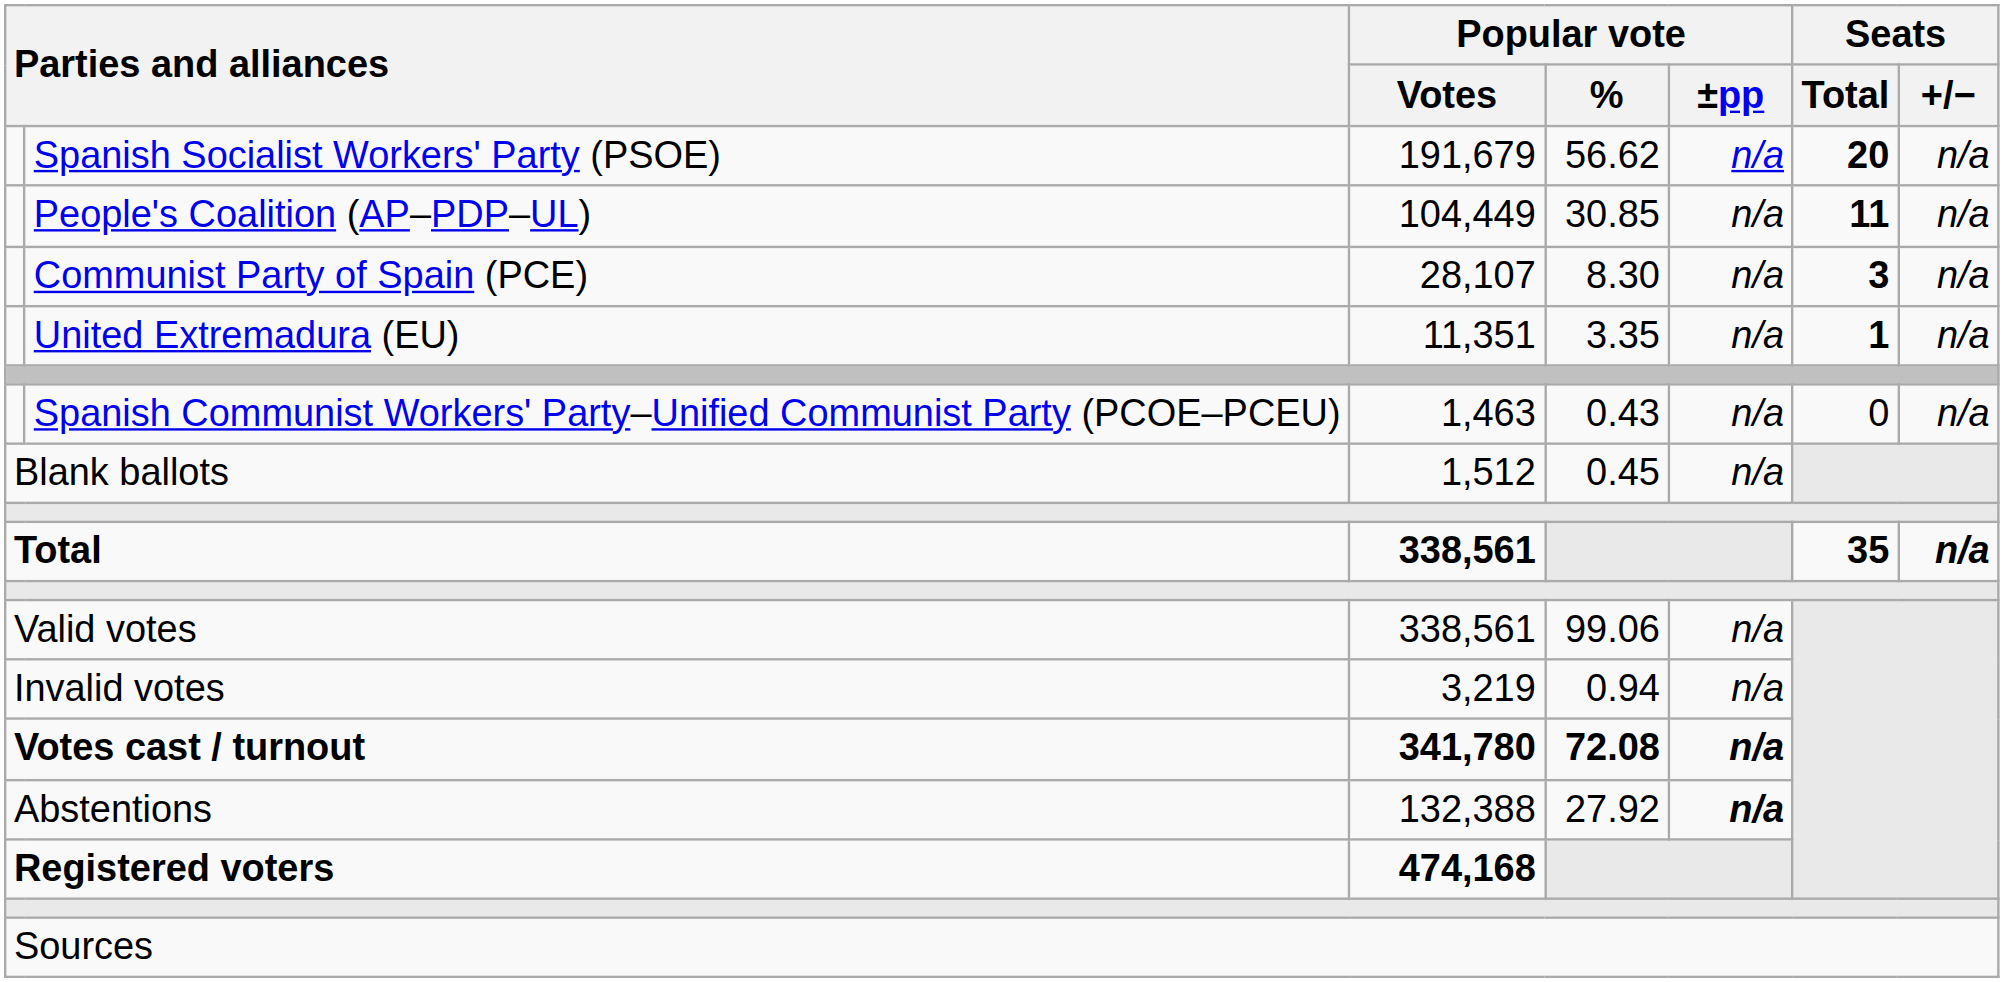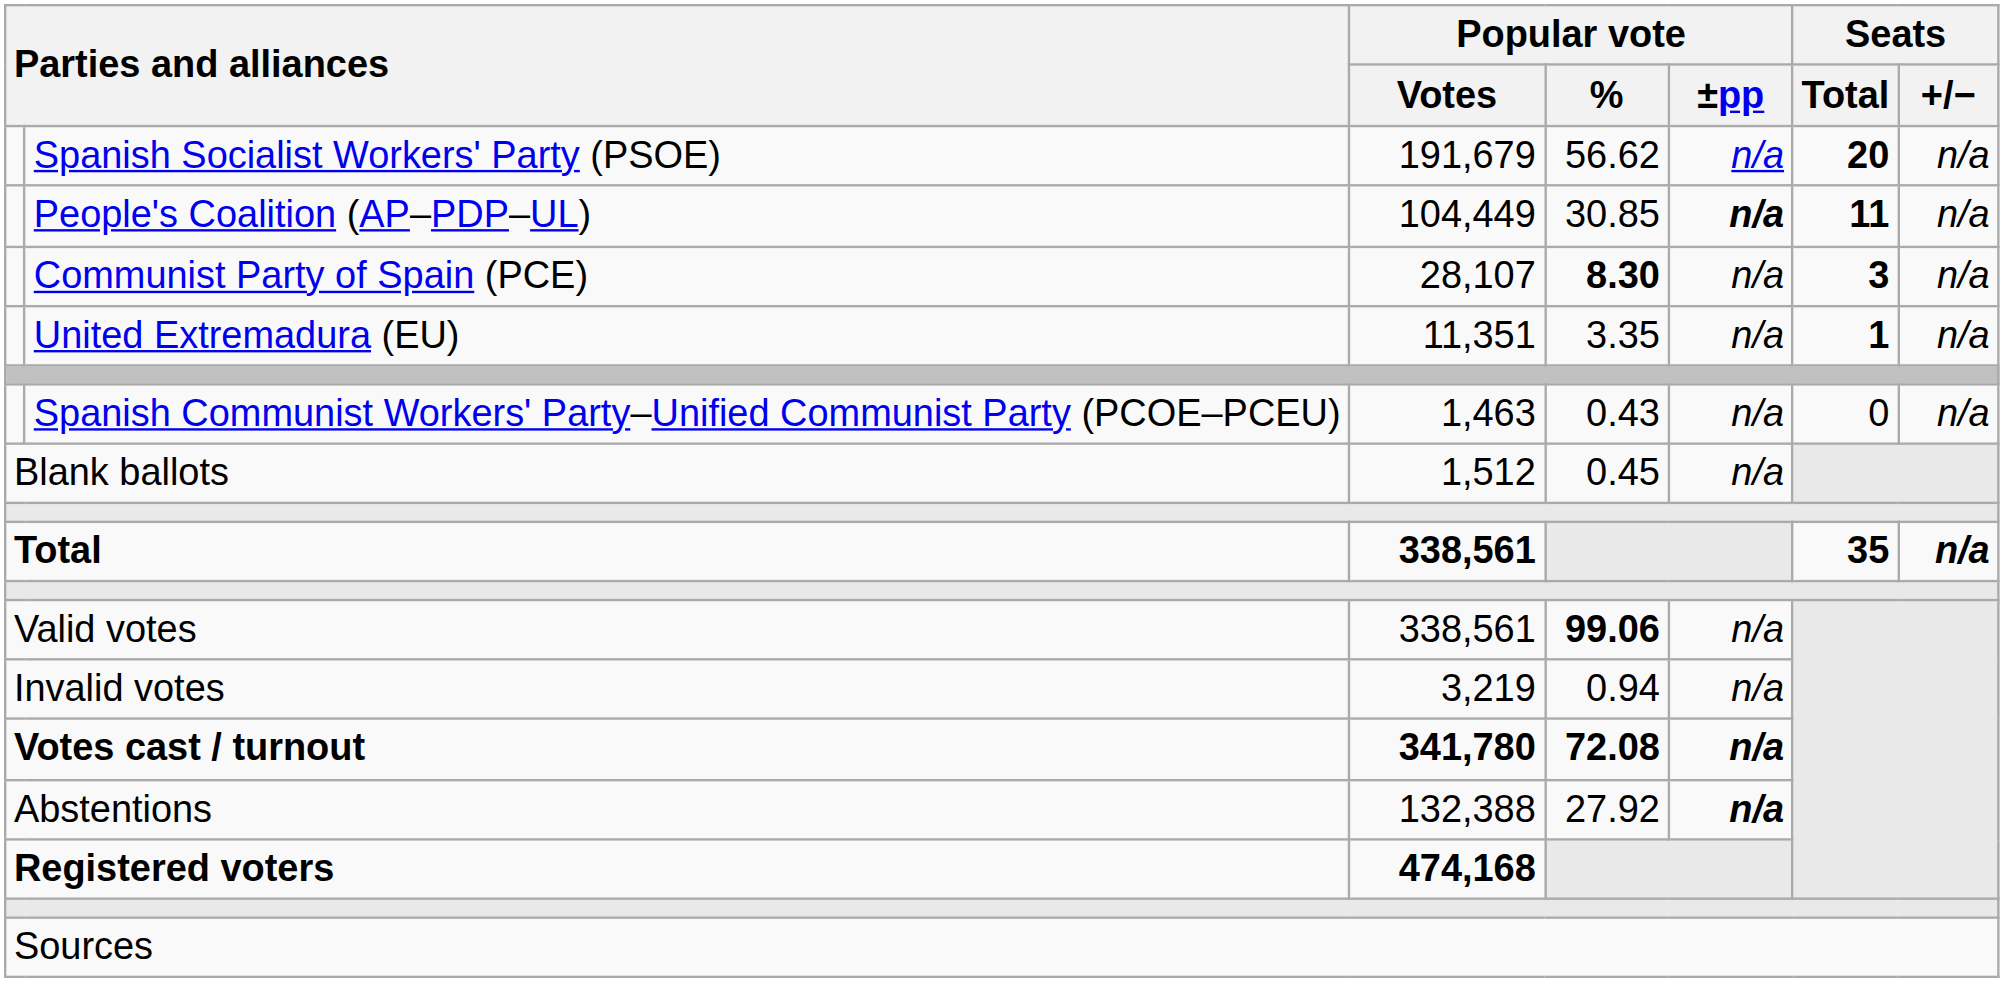(1758, 214) normal -> (1757, 214) bold
(1623, 275) normal -> (1623, 275) bold
(1612, 628) normal -> (1612, 628) bold
